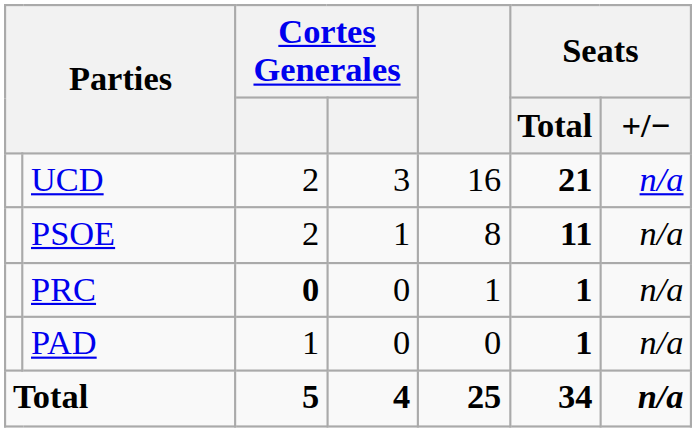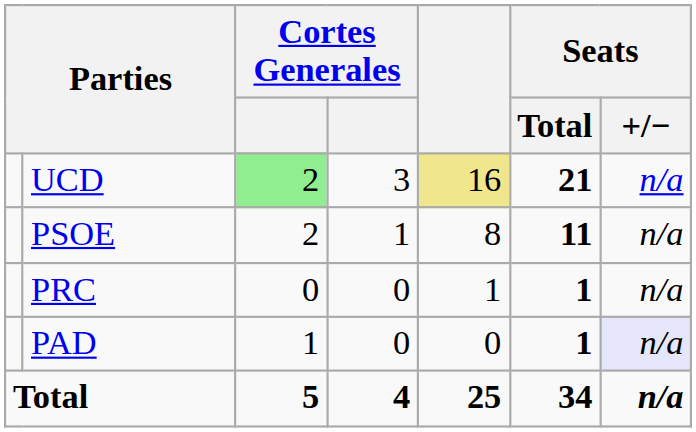(311, 179) no background -> (311, 179) lightgreen background
(484, 179) no background -> (484, 179) khaki background
(311, 288) bold -> (311, 288) normal
(662, 343) no background -> (662, 343) lavender background
